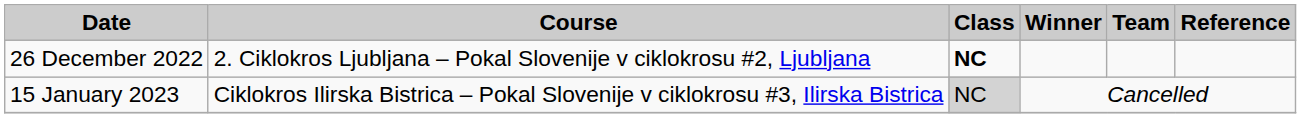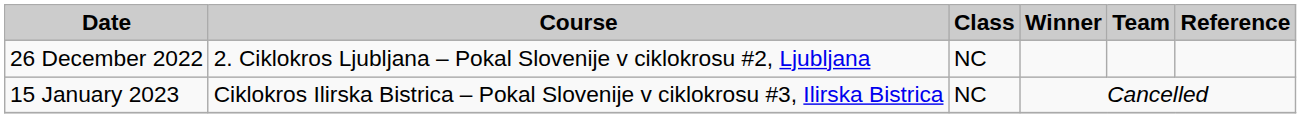(970, 58) bold -> (970, 58) normal
(970, 94) lightgrey background -> (970, 94) no background
